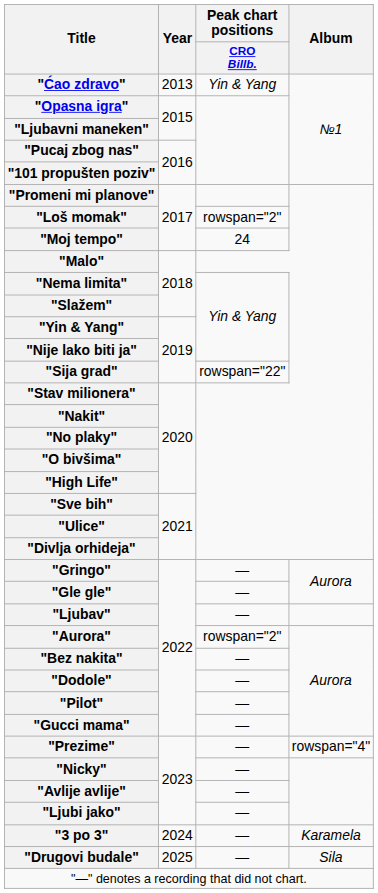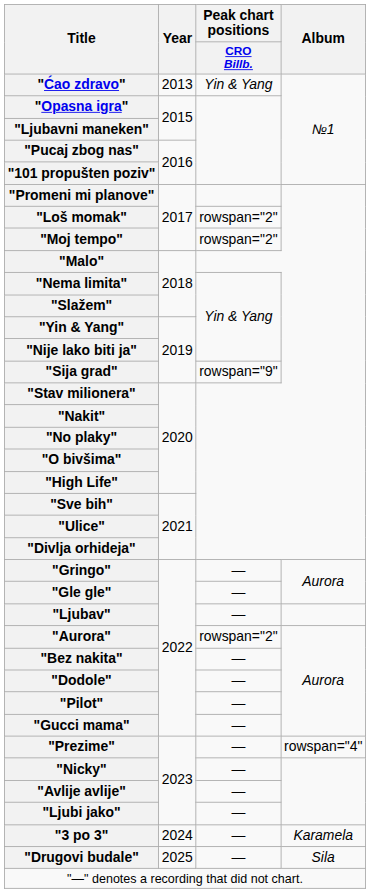(242, 239) 24 -> (238, 239) rowspan="2"
(242, 371) rowspan="22" -> (238, 371) rowspan="9"
